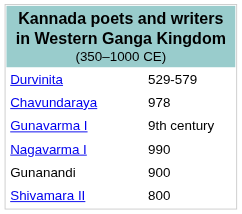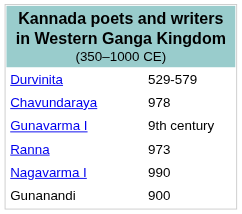+ row: (30, 149)
- row: (48, 196)
